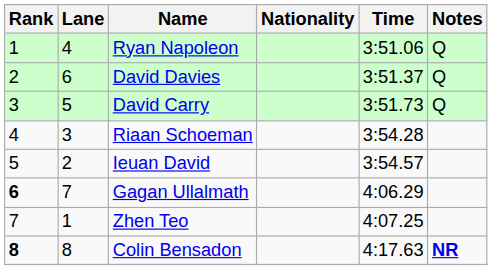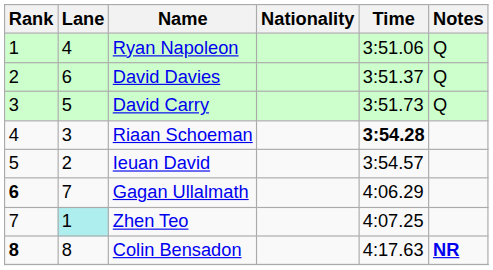(393, 134) normal -> (394, 134) bold
(67, 221) no background -> (67, 221) paleturquoise background
